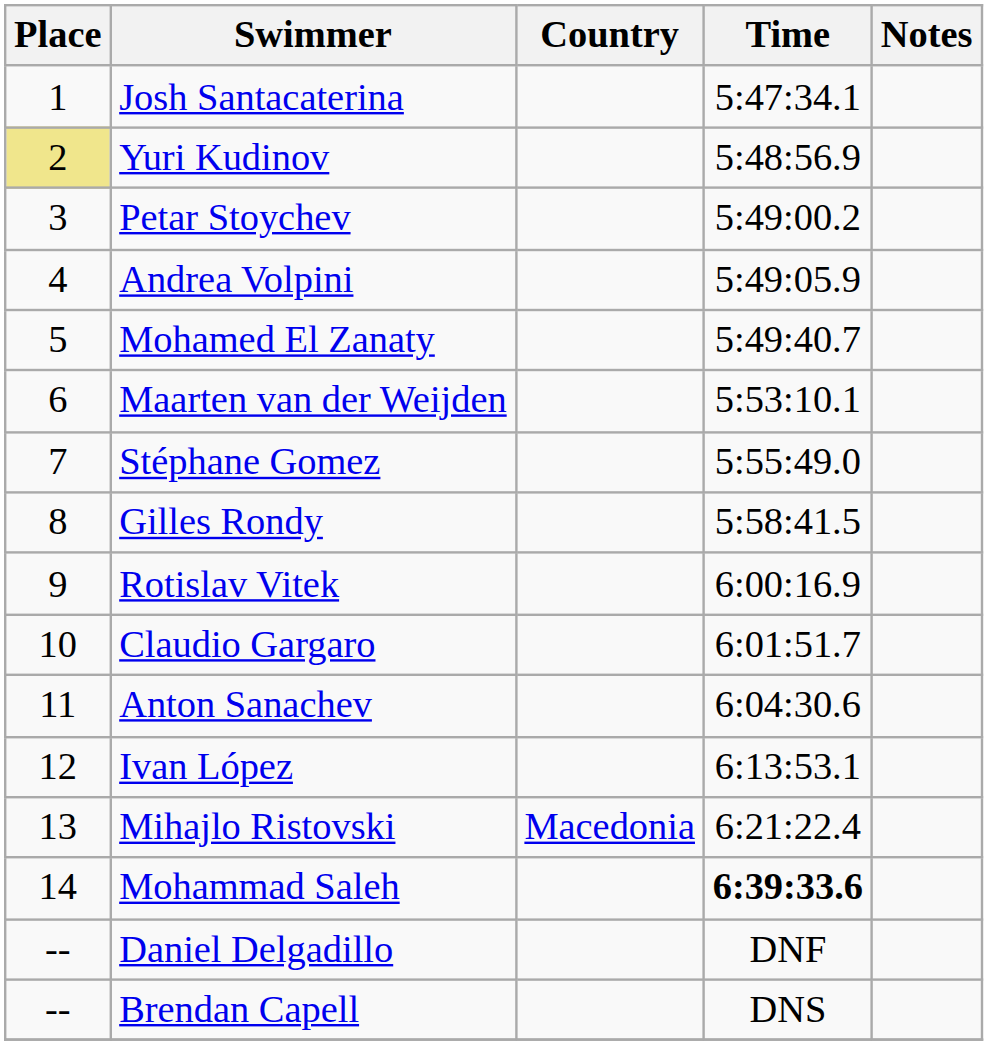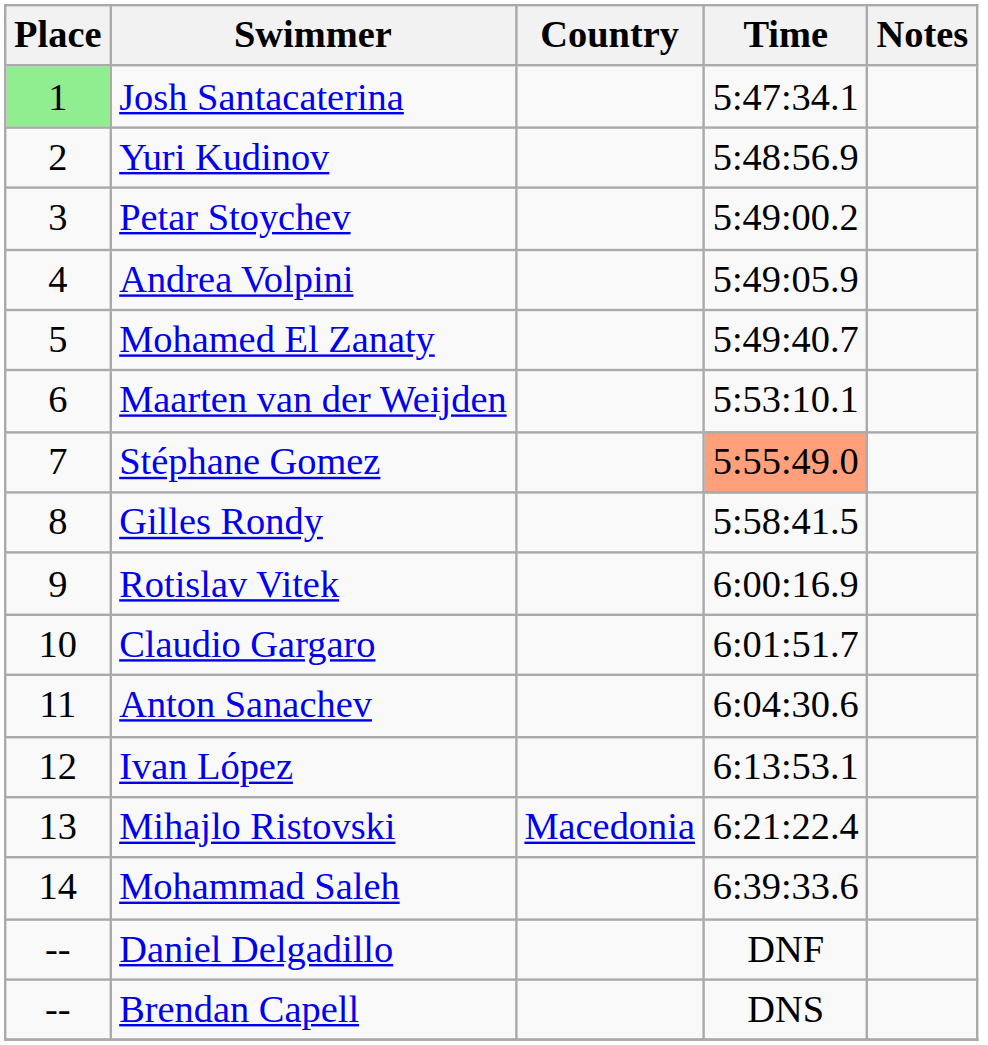(58, 95) no background -> (58, 95) lightgreen background
(58, 156) khaki background -> (58, 156) no background
(788, 461) no background -> (786, 461) lightsalmon background
(788, 887) bold -> (786, 887) normal
